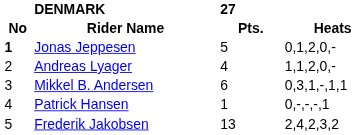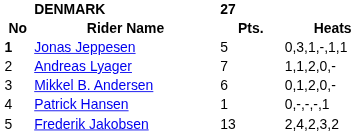(310, 47) 0,1,2,0,- -> (316, 47) 0,3,1,-,1,1
(224, 66) 4 -> (224, 66) 7
(316, 86) 0,3,1,-,1,1 -> (310, 86) 0,1,2,0,-
